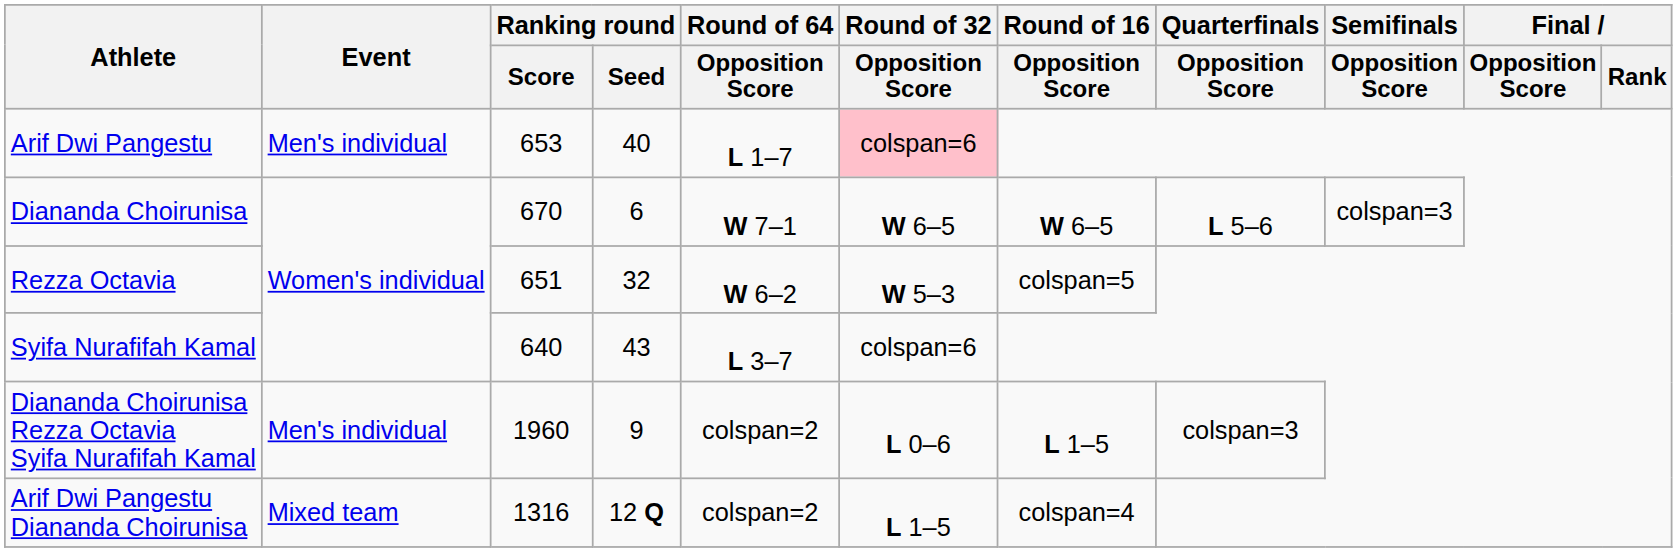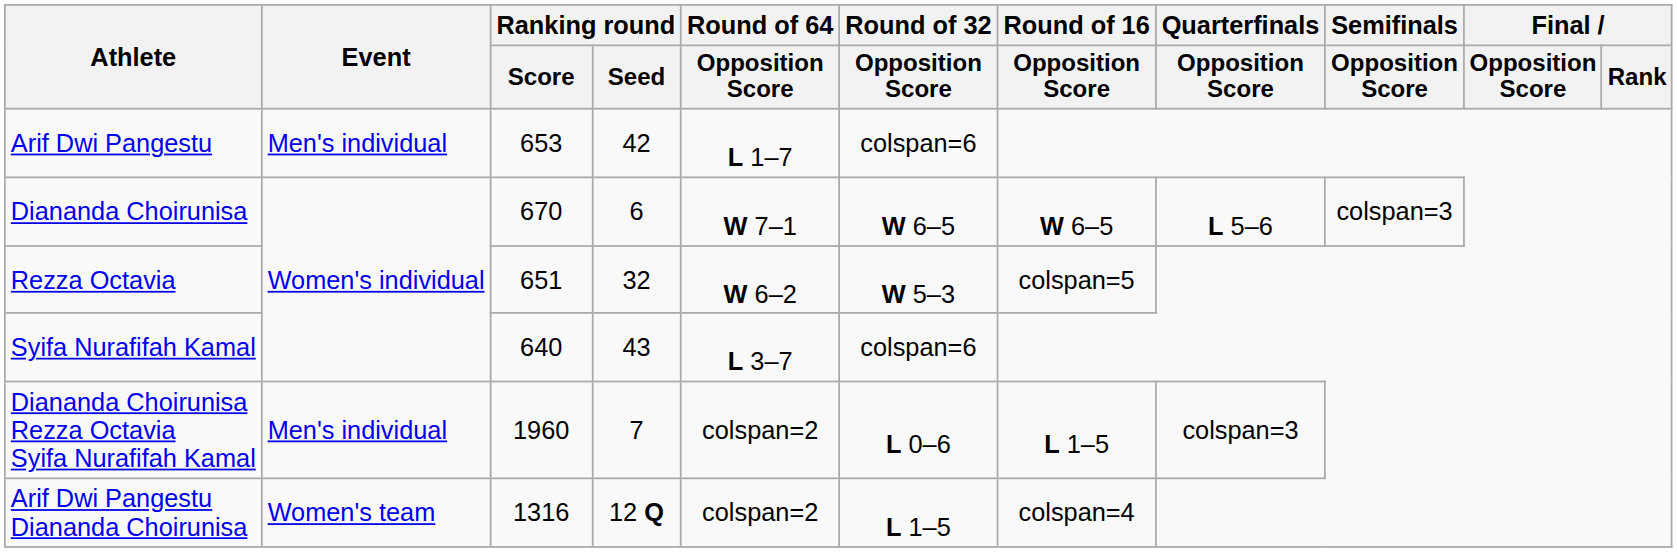(636, 144) 40 -> (636, 144) 42
(918, 144) pink background -> (918, 144) no background
(636, 430) 9 -> (636, 430) 7
(333, 513) Mixed team -> (351, 513) Women's team
